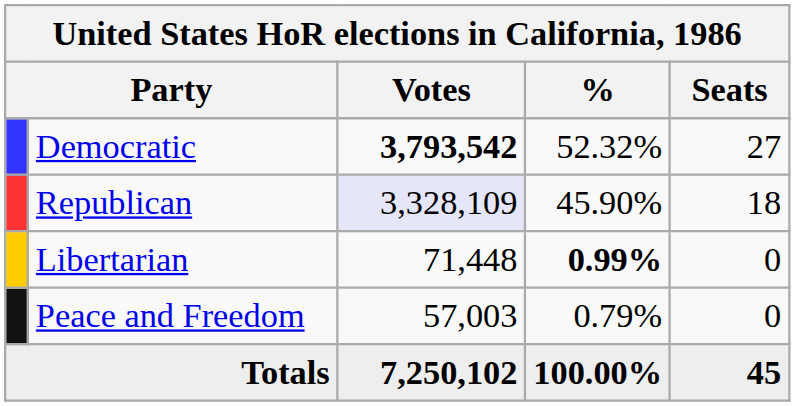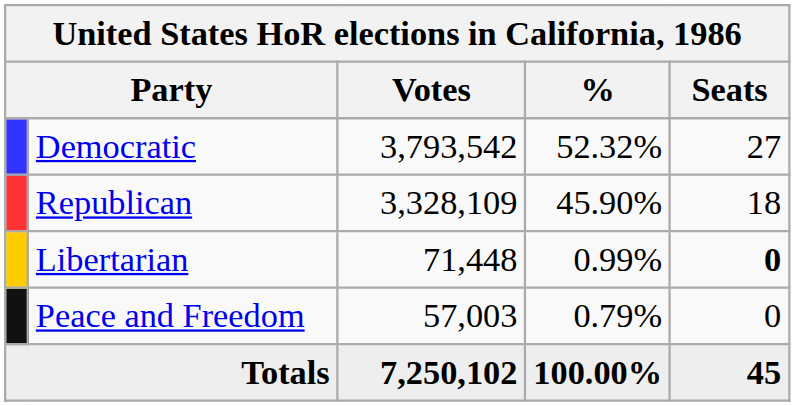(449, 146) bold -> (449, 146) normal
(449, 202) lavender background -> (449, 202) no background
(615, 259) bold -> (618, 259) normal
(772, 259) normal -> (772, 259) bold
